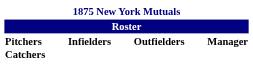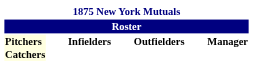(25, 48) no background -> (25, 48) lightyellow background
